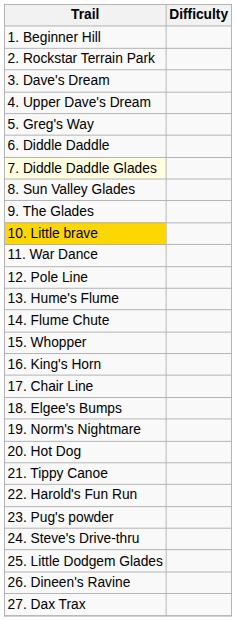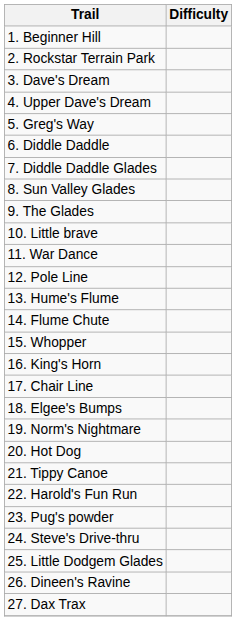(82, 168) lightyellow background -> (82, 168) no background
(53, 233) gold background -> (53, 233) no background
